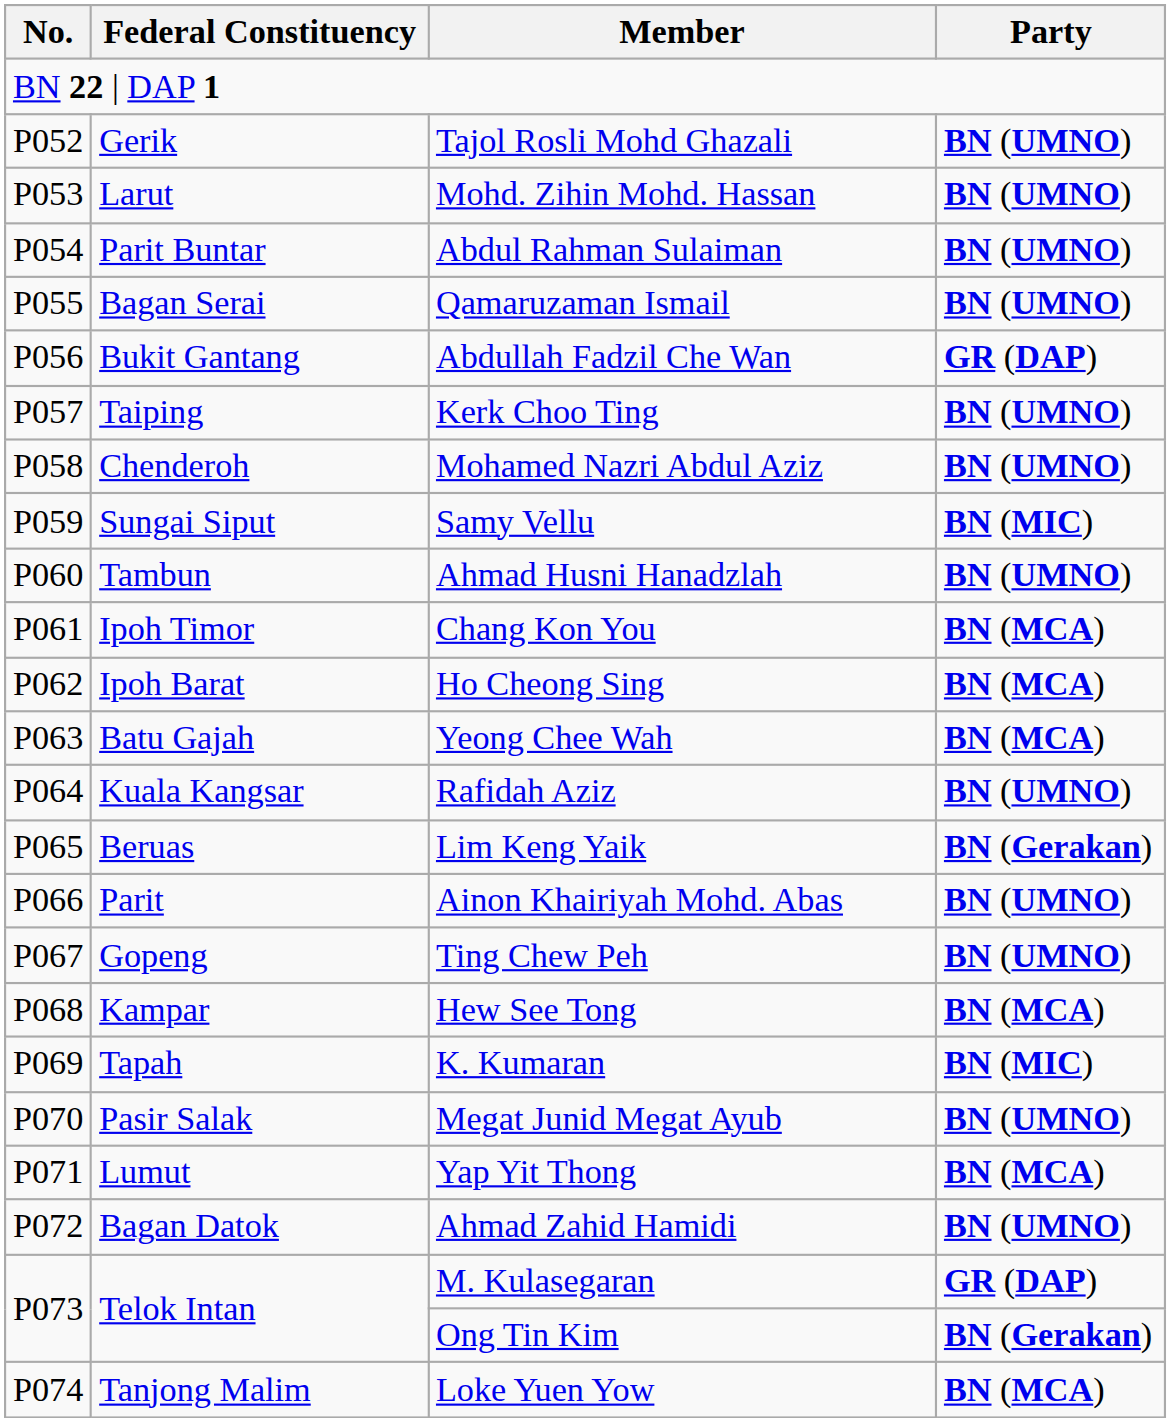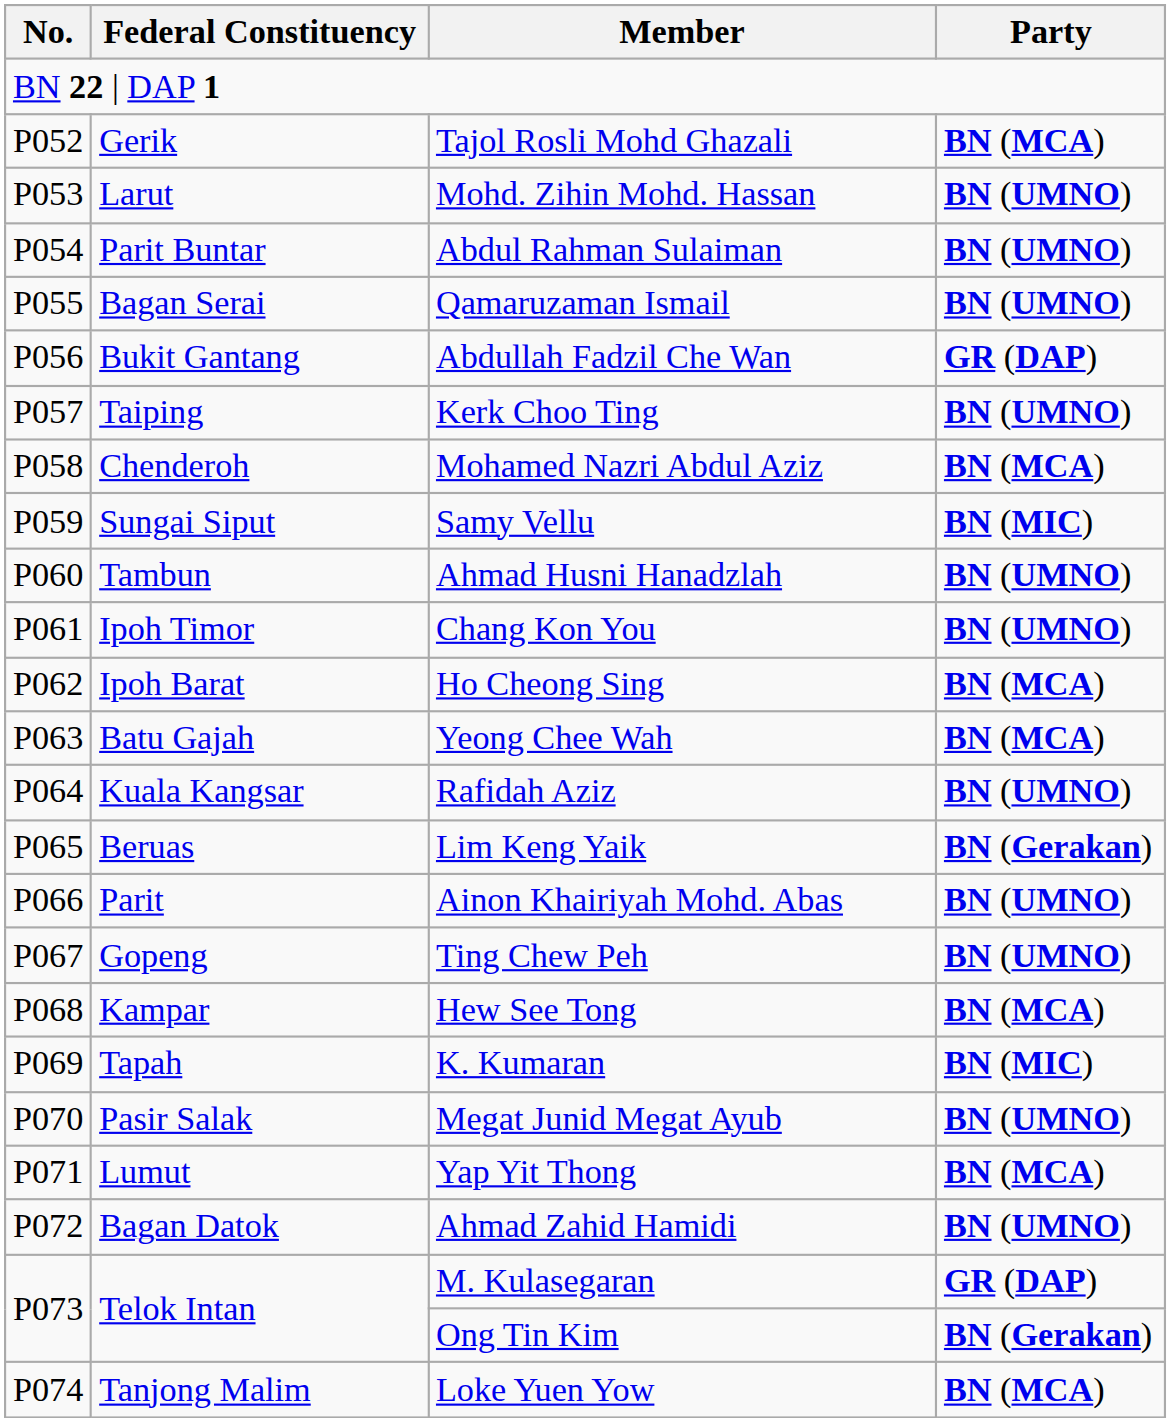(1038, 140) BN (UMNO) -> (1024, 140) BN (MCA)
(1038, 466) BN (UMNO) -> (1024, 466) BN (MCA)
(1024, 628) BN (MCA) -> (1038, 628) BN (UMNO)
